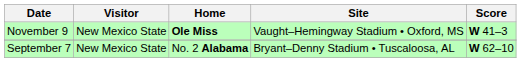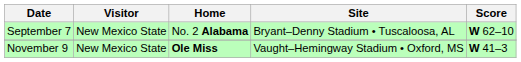rows swapped: (39, 48) <-> (37, 31)
